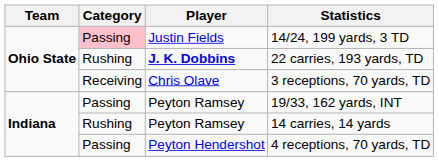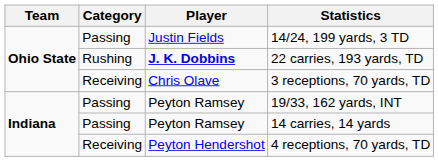(106, 37) pink background -> (106, 37) no background
(107, 123) Rushing -> (106, 123) Passing
(106, 145) Passing -> (112, 145) Receiving
